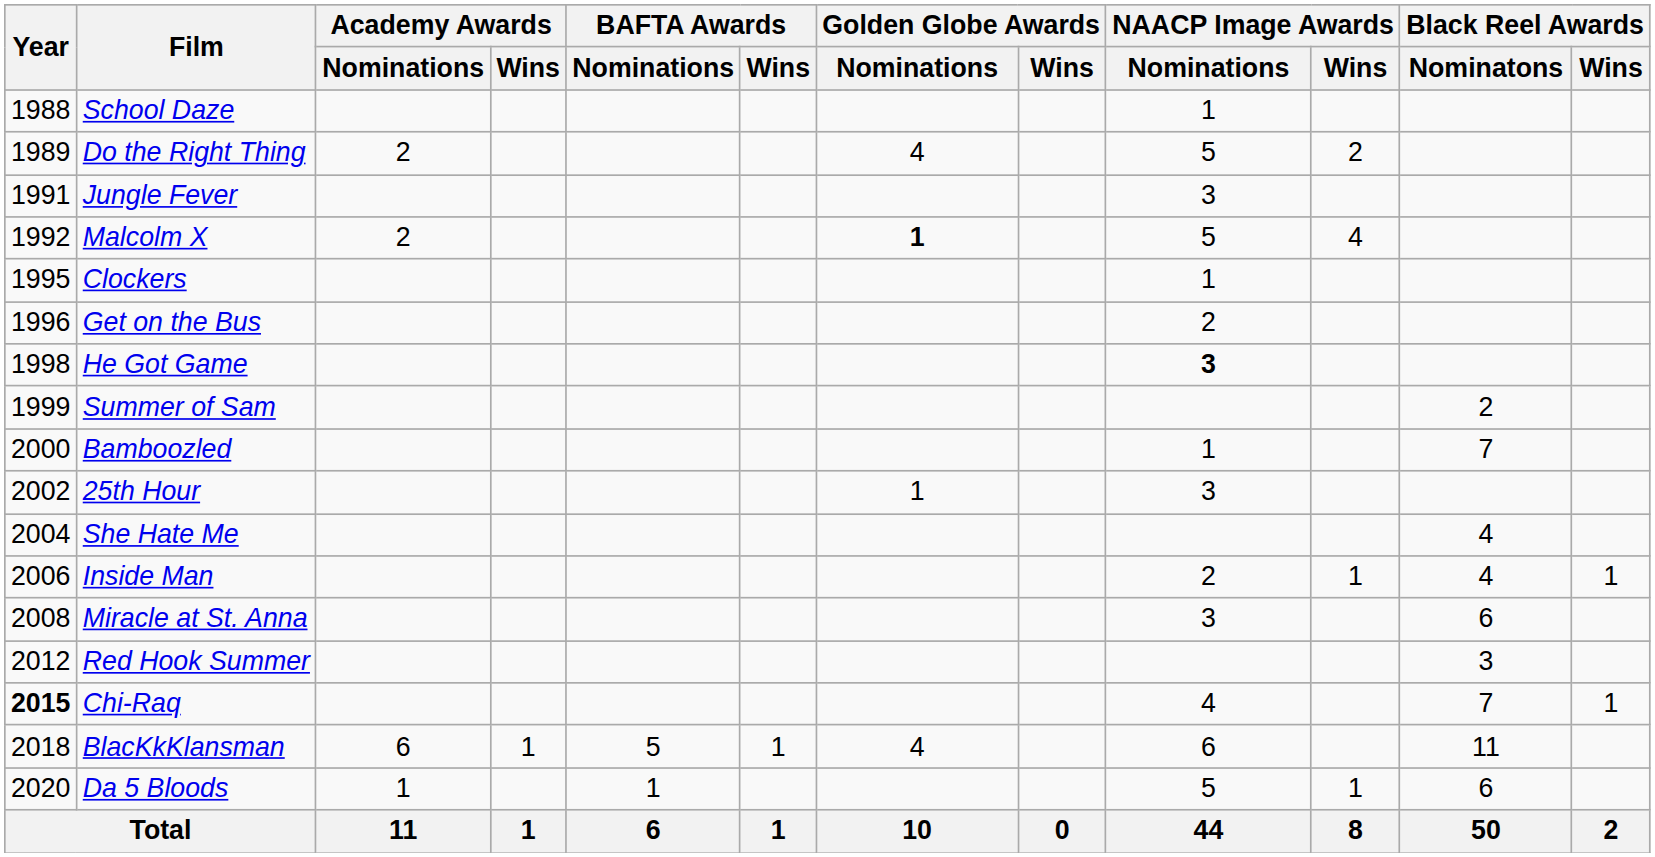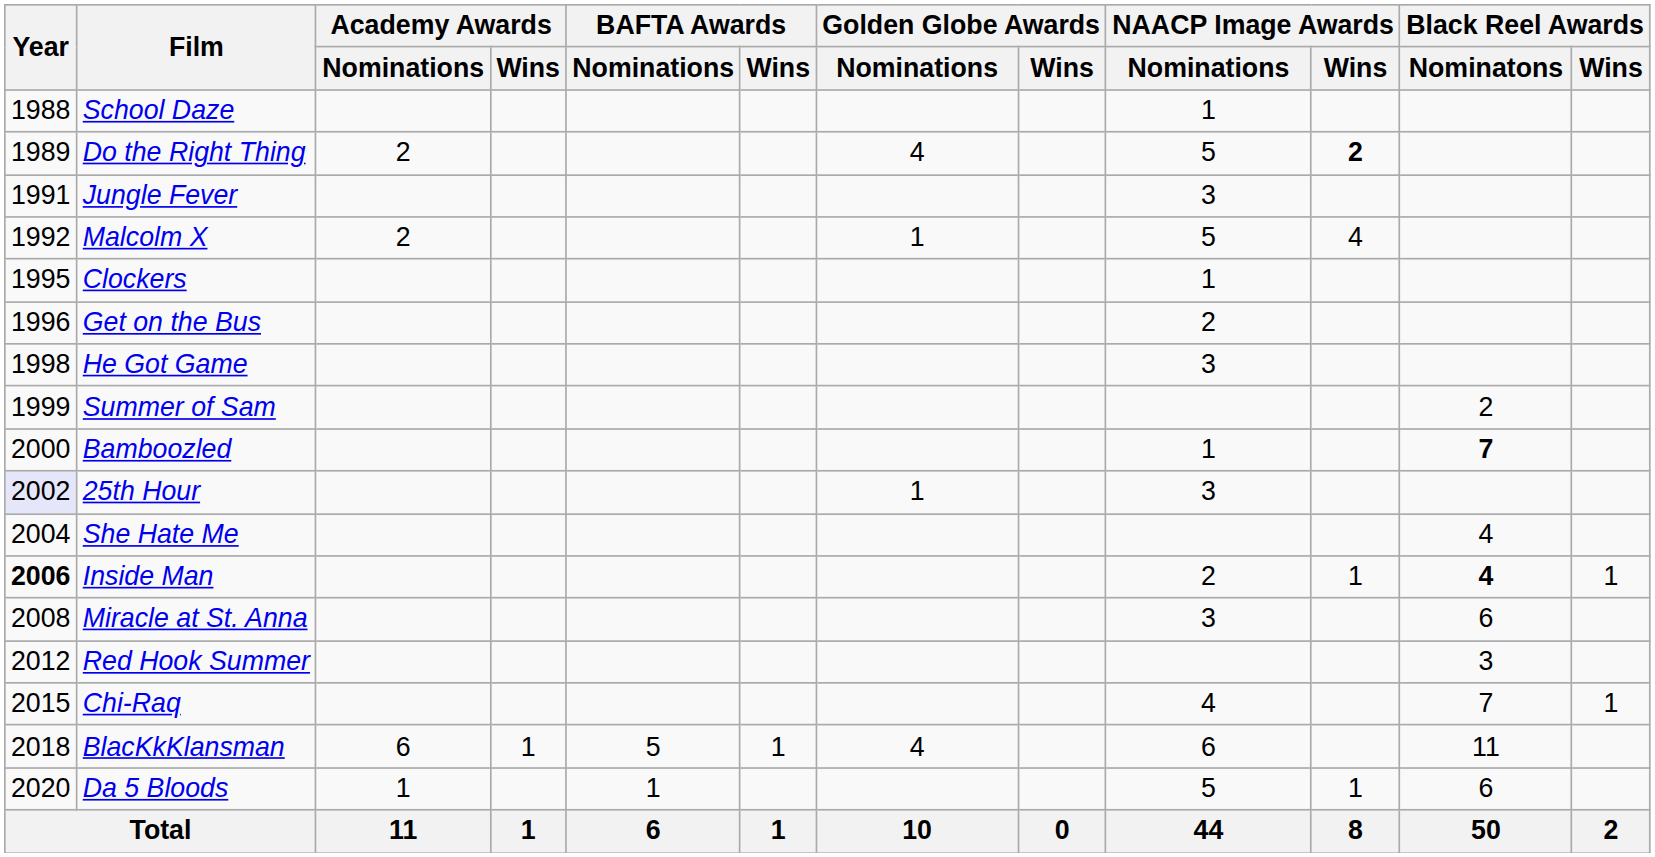(1355, 152) normal -> (1355, 152) bold
(917, 237) bold -> (917, 237) normal
(1208, 364) bold -> (1208, 364) normal
(1486, 449) normal -> (1486, 449) bold
(41, 491) no background -> (41, 491) lavender background
(41, 576) normal -> (41, 576) bold
(1486, 576) normal -> (1486, 576) bold
(41, 703) bold -> (41, 703) normal
